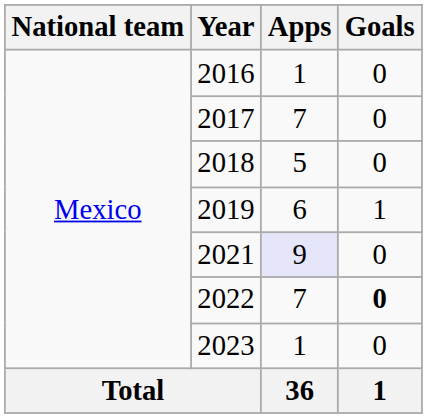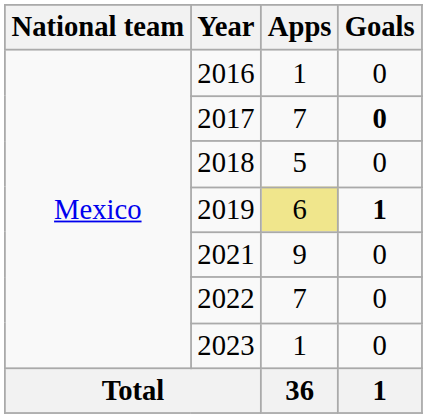(380, 118) normal -> (380, 118) bold
(300, 208) no background -> (300, 208) khaki background
(380, 208) normal -> (380, 208) bold
(300, 254) lavender background -> (300, 254) no background
(380, 299) bold -> (380, 299) normal
